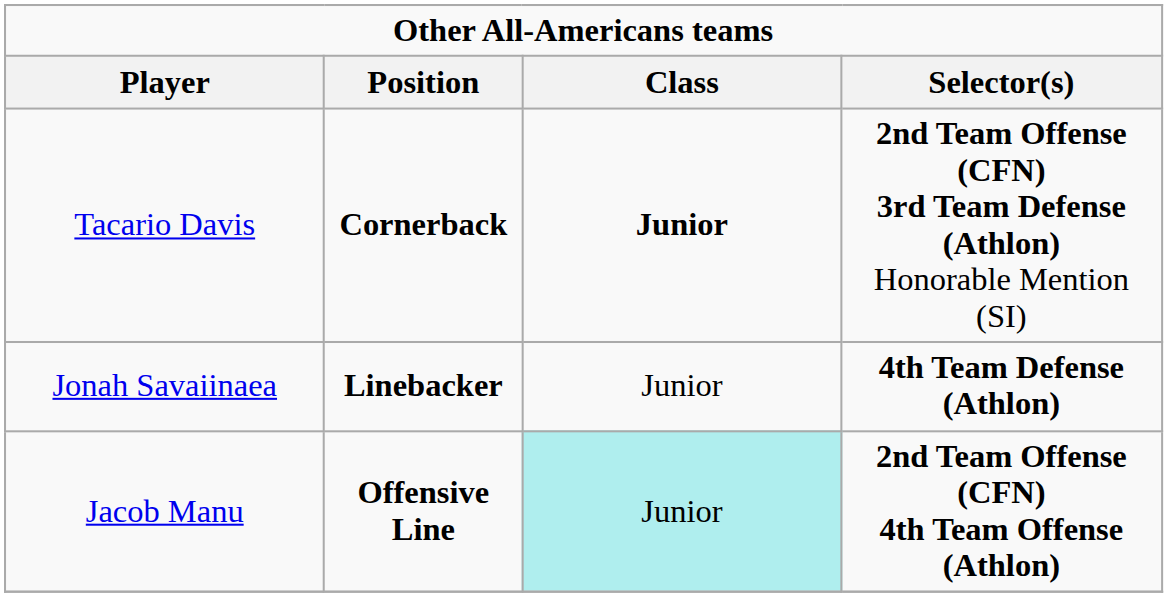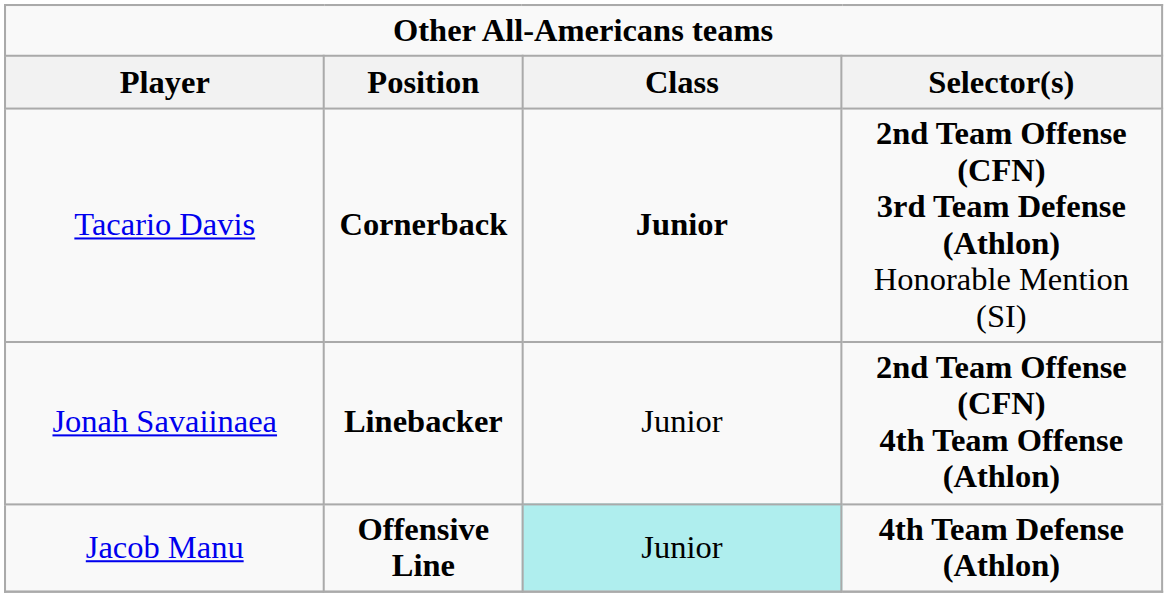(1001, 385) 4th Team Defense (Athlon) -> (1001, 422) 2nd Team Offense (CFN) 4th Team Offense (Athlon)
(1001, 510) 2nd Team Offense (CFN) 4th Team Offense (Athlon) -> (1001, 546) 4th Team Defense (Athlon)
